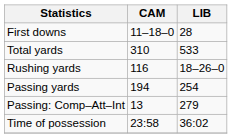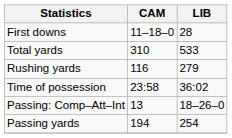(202, 68) 18–26–0 -> (189, 68) 279
rows swapped: (43, 87) <-> (56, 123)
(189, 105) 279 -> (202, 105) 18–26–0
